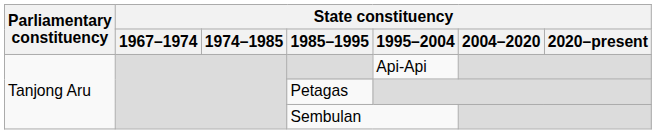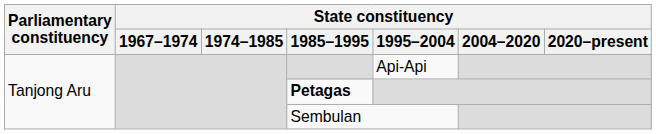(319, 91) normal -> (321, 91) bold
